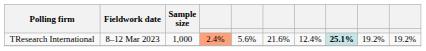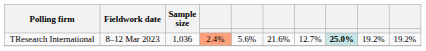(182, 40) 1,000 -> (182, 40) 1,036
(310, 40) 12.4% -> (310, 40) 12.7%
(342, 40) 25.1% -> (342, 40) 25.0%
